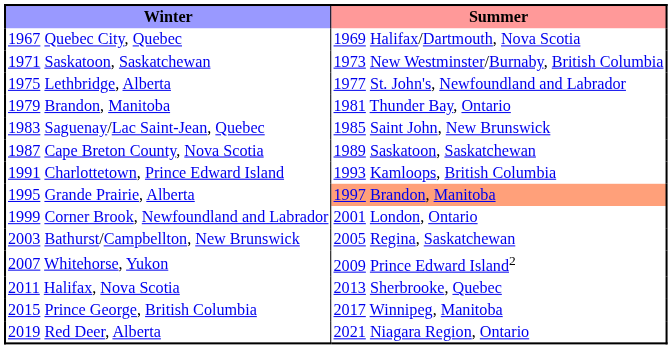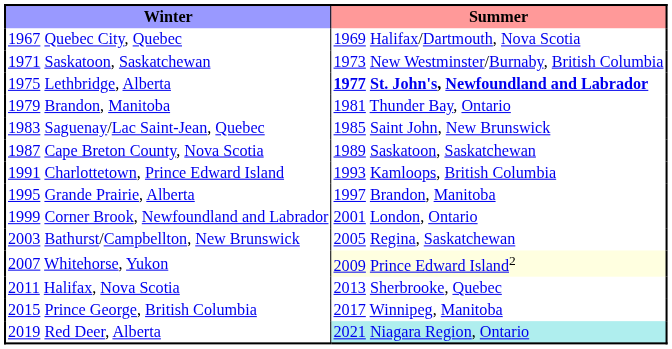(480, 83) normal -> (491, 83) bold
(415, 194) lightsalmon background -> (415, 194) no background
(425, 263) no background -> (425, 263) lightyellow background
(431, 332) no background -> (431, 332) paleturquoise background
